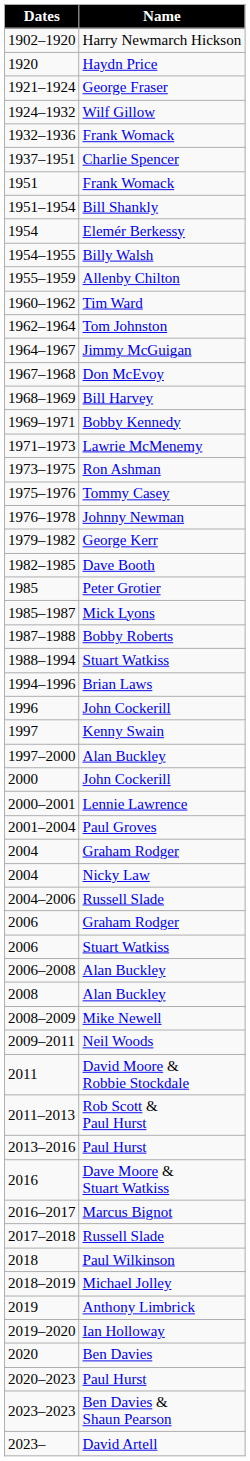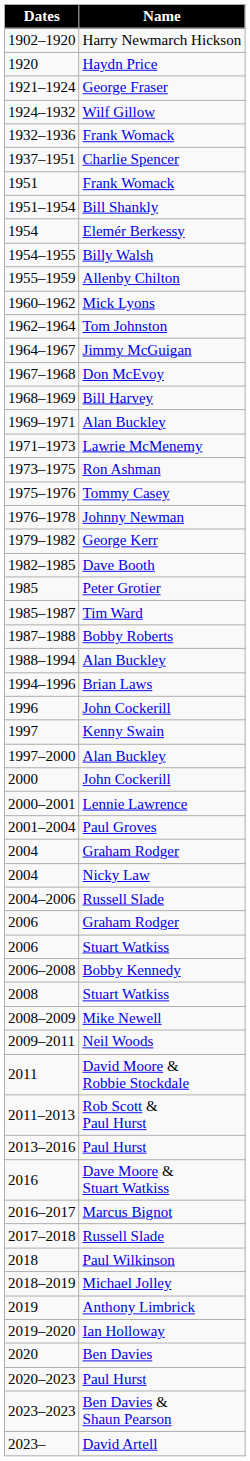(113, 302) Tim Ward -> (119, 302) Mick Lyons
(132, 421) Bobby Kennedy -> (124, 421) Alan Buckley
(119, 612) Mick Lyons -> (113, 612) Tim Ward
(126, 660) Stuart Watkiss -> (124, 660) Alan Buckley
(124, 970) Alan Buckley -> (132, 970) Bobby Kennedy
(124, 994) Alan Buckley -> (126, 994) Stuart Watkiss
